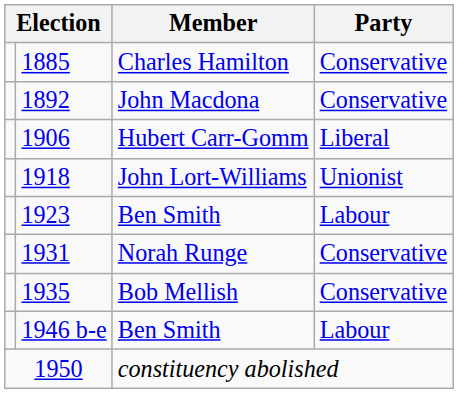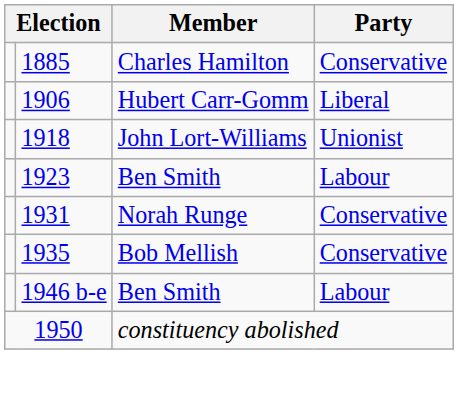- row: (46, 100)
